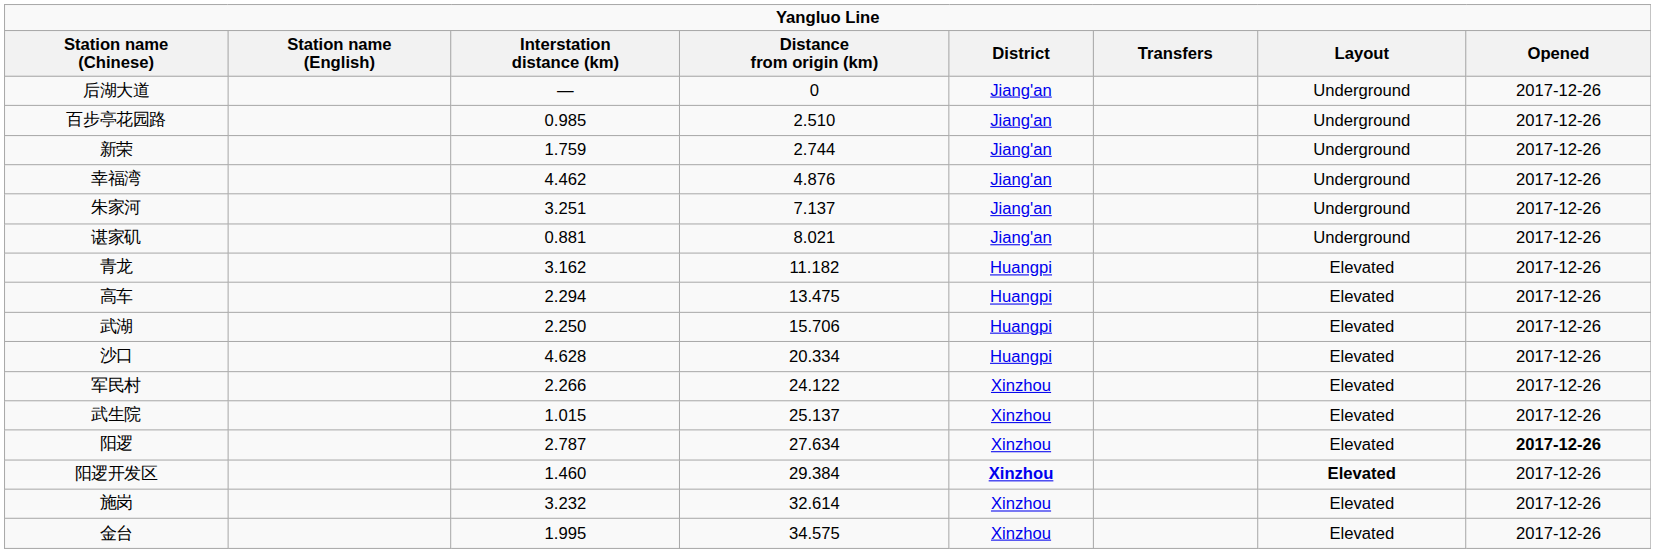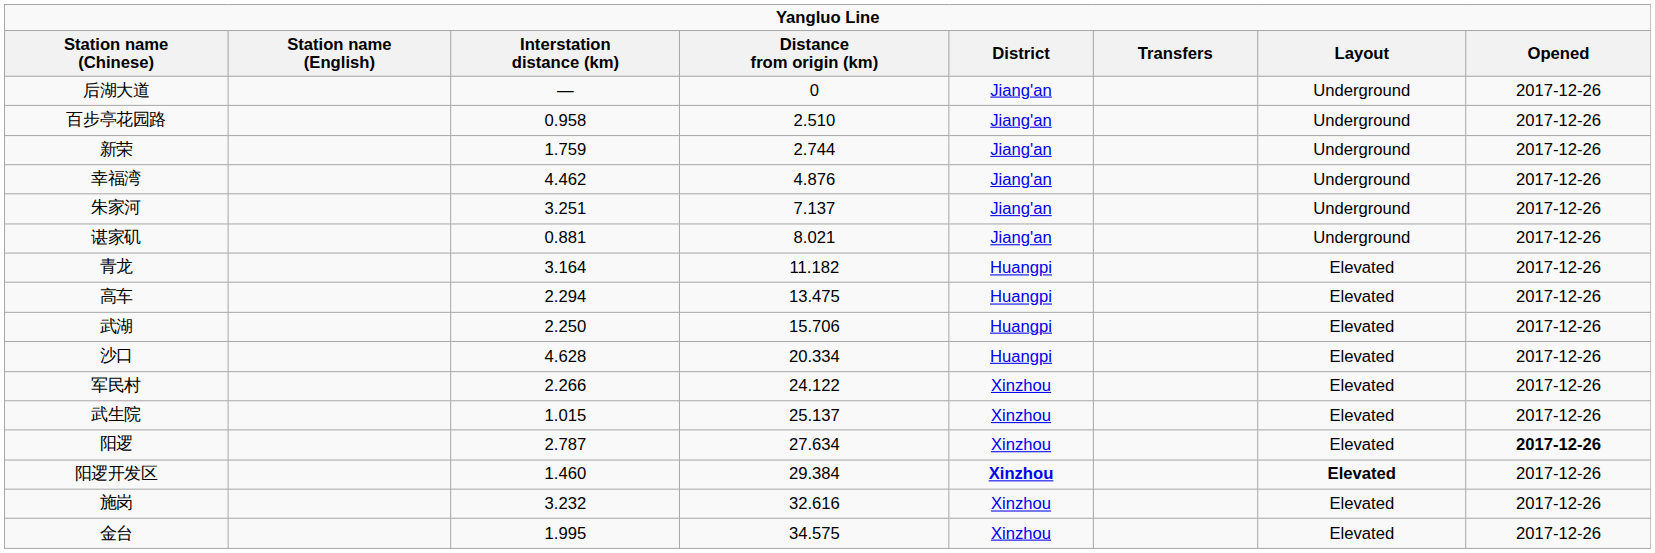(565, 120) 0.985 -> (565, 120) 0.958
(565, 267) 3.162 -> (565, 267) 3.164
(814, 503) 32.614 -> (814, 503) 32.616
